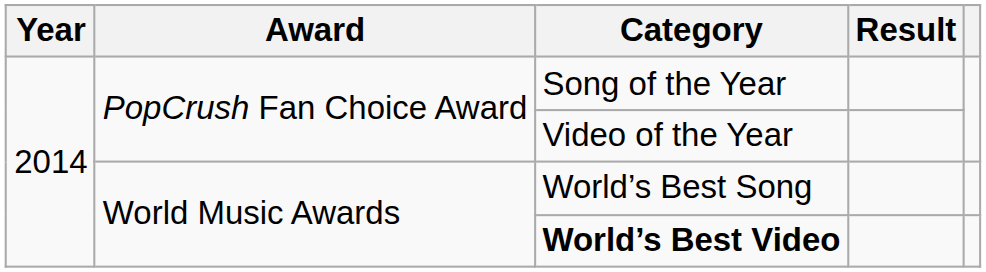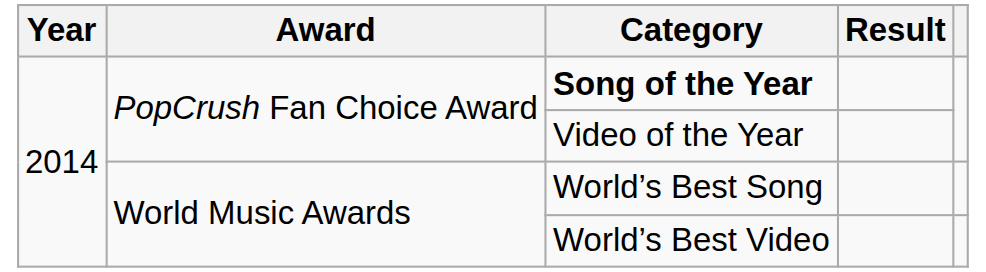(664, 82) normal -> (683, 82) bold
(691, 239) bold -> (691, 239) normal
